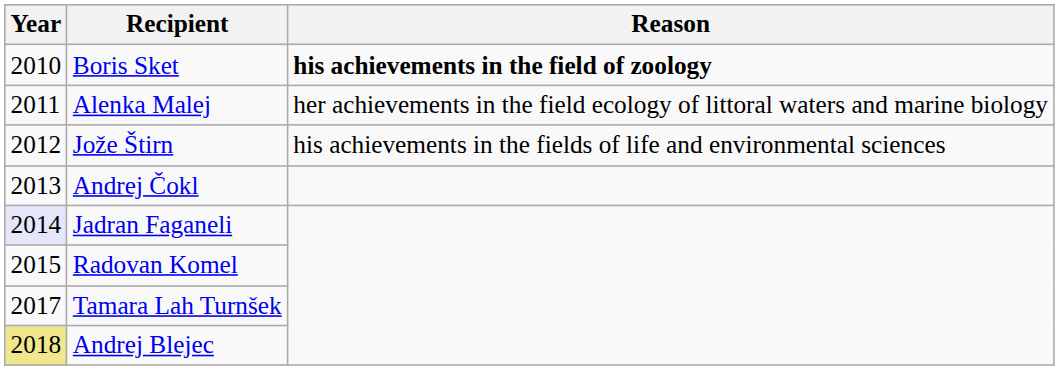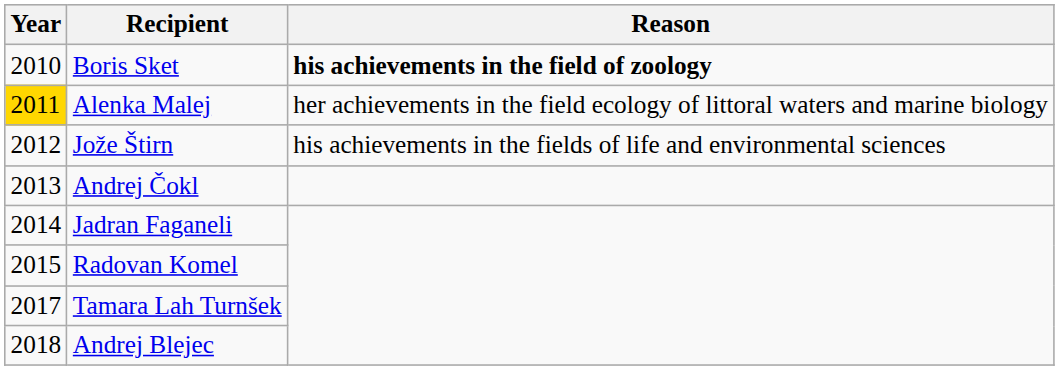(35, 104) no background -> (35, 104) gold background
(36, 225) lavender background -> (36, 225) no background
(36, 345) khaki background -> (36, 345) no background
